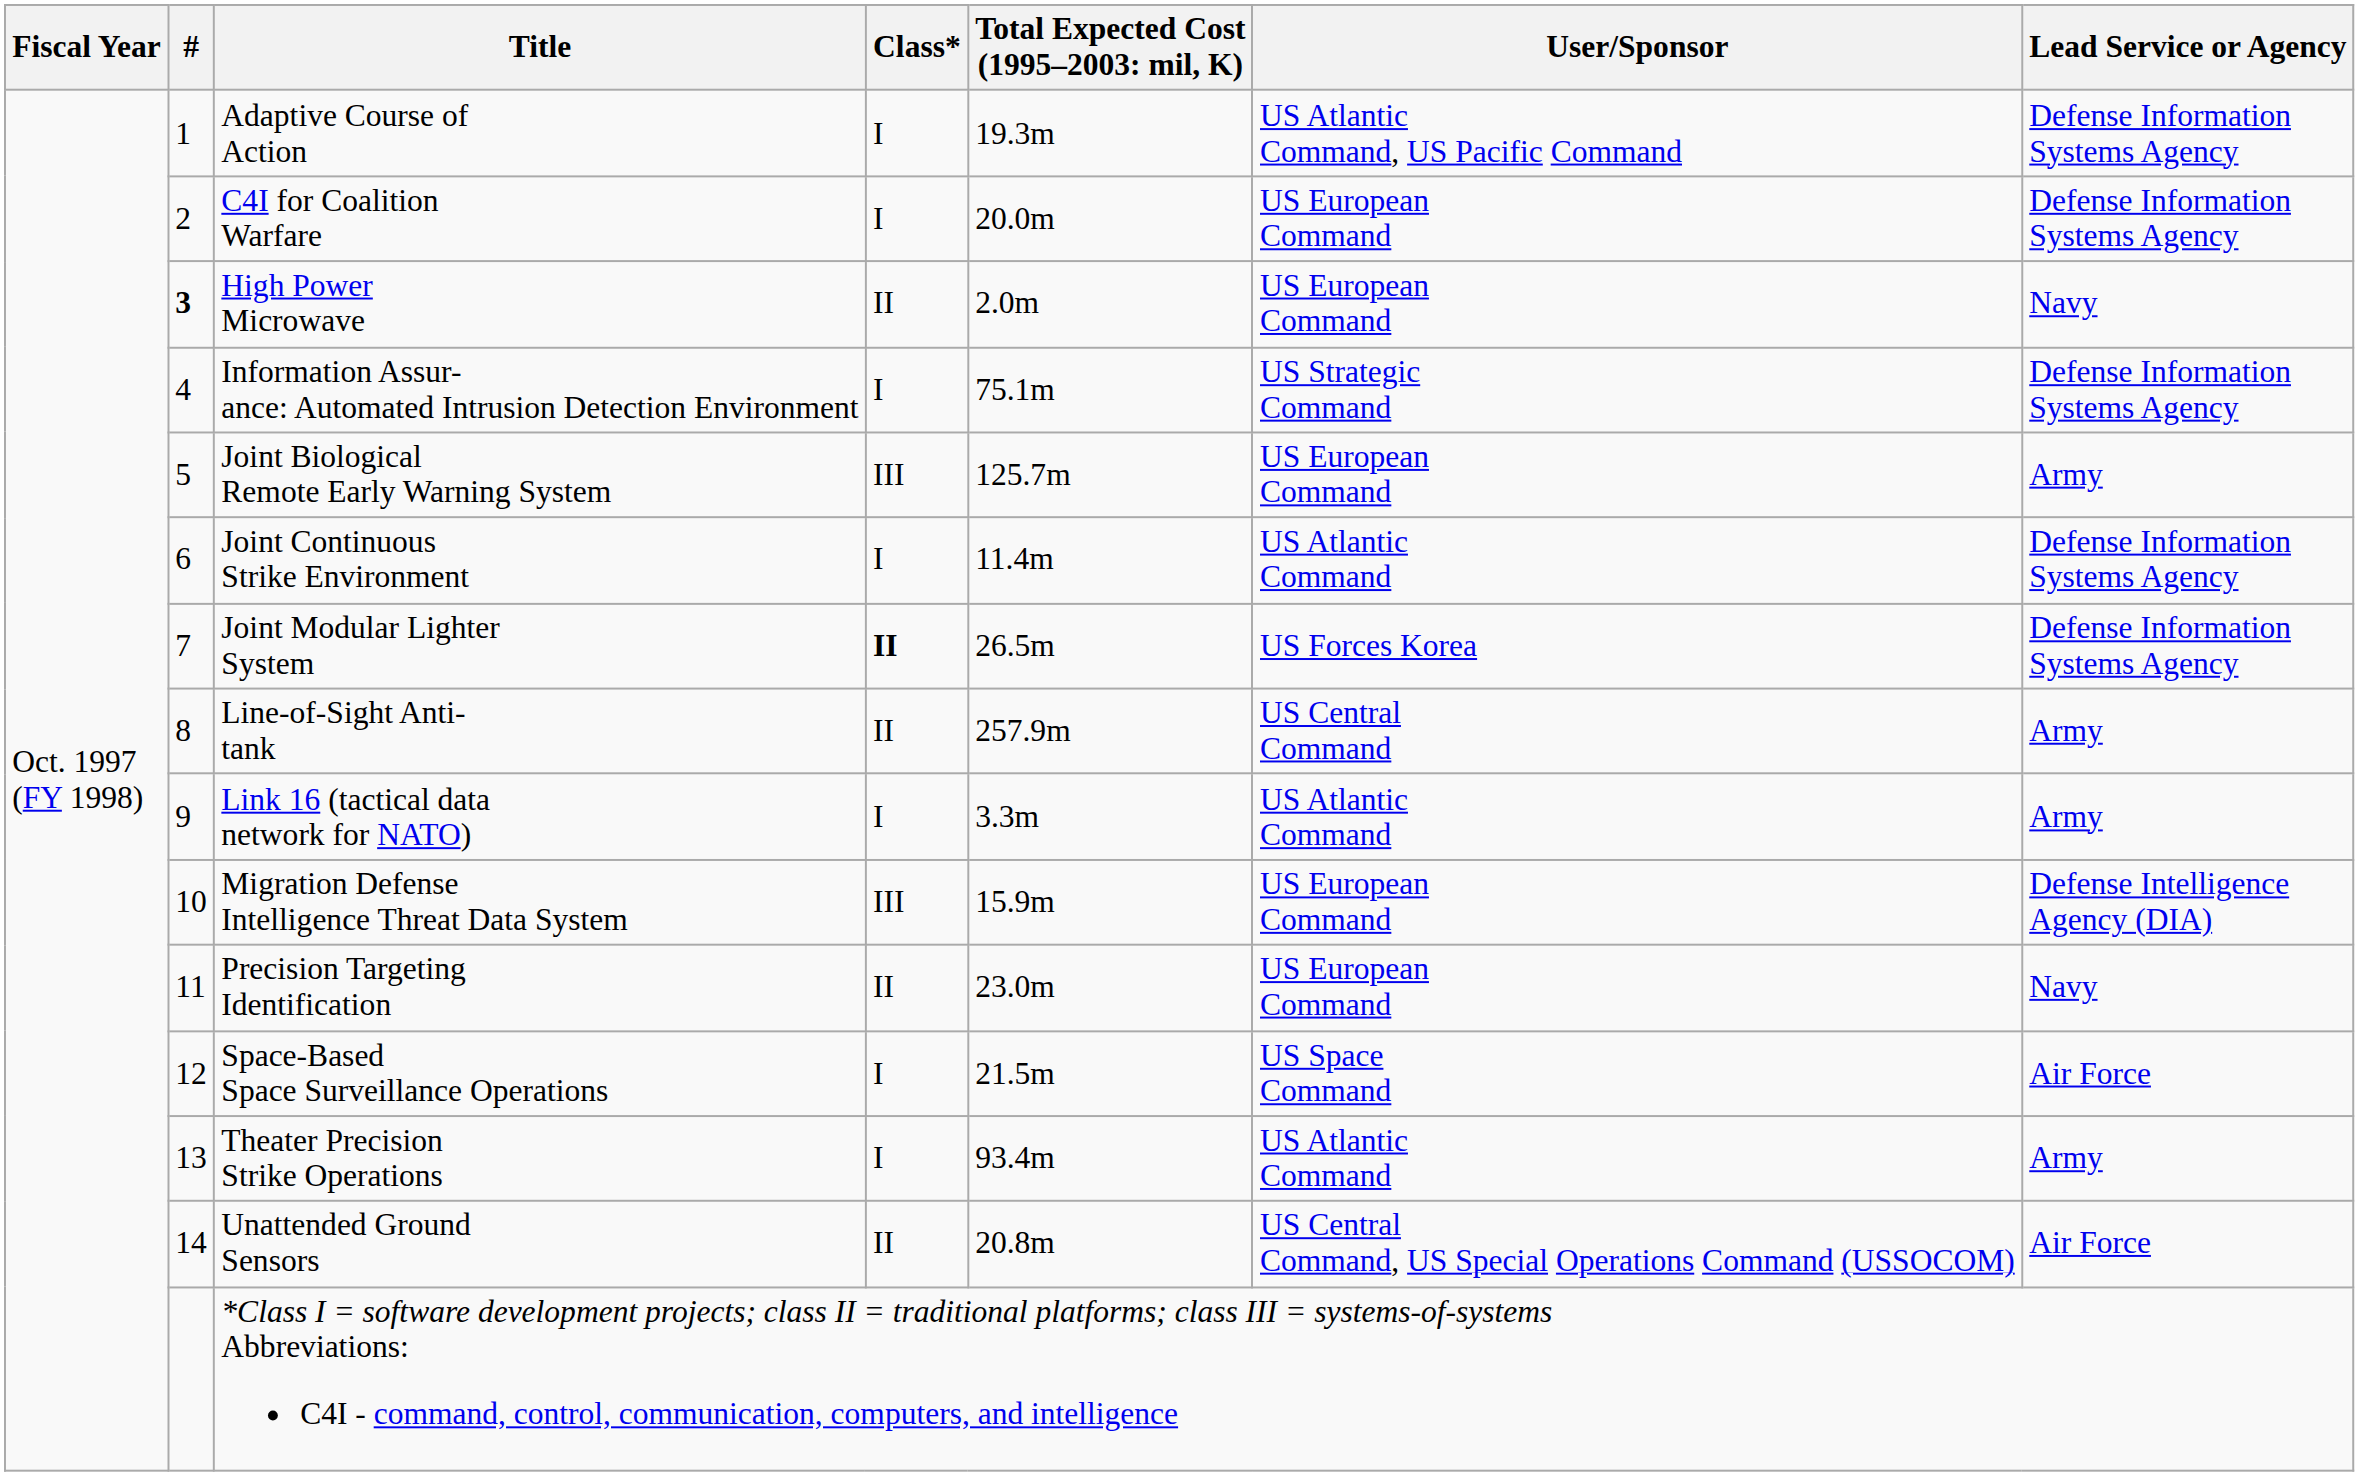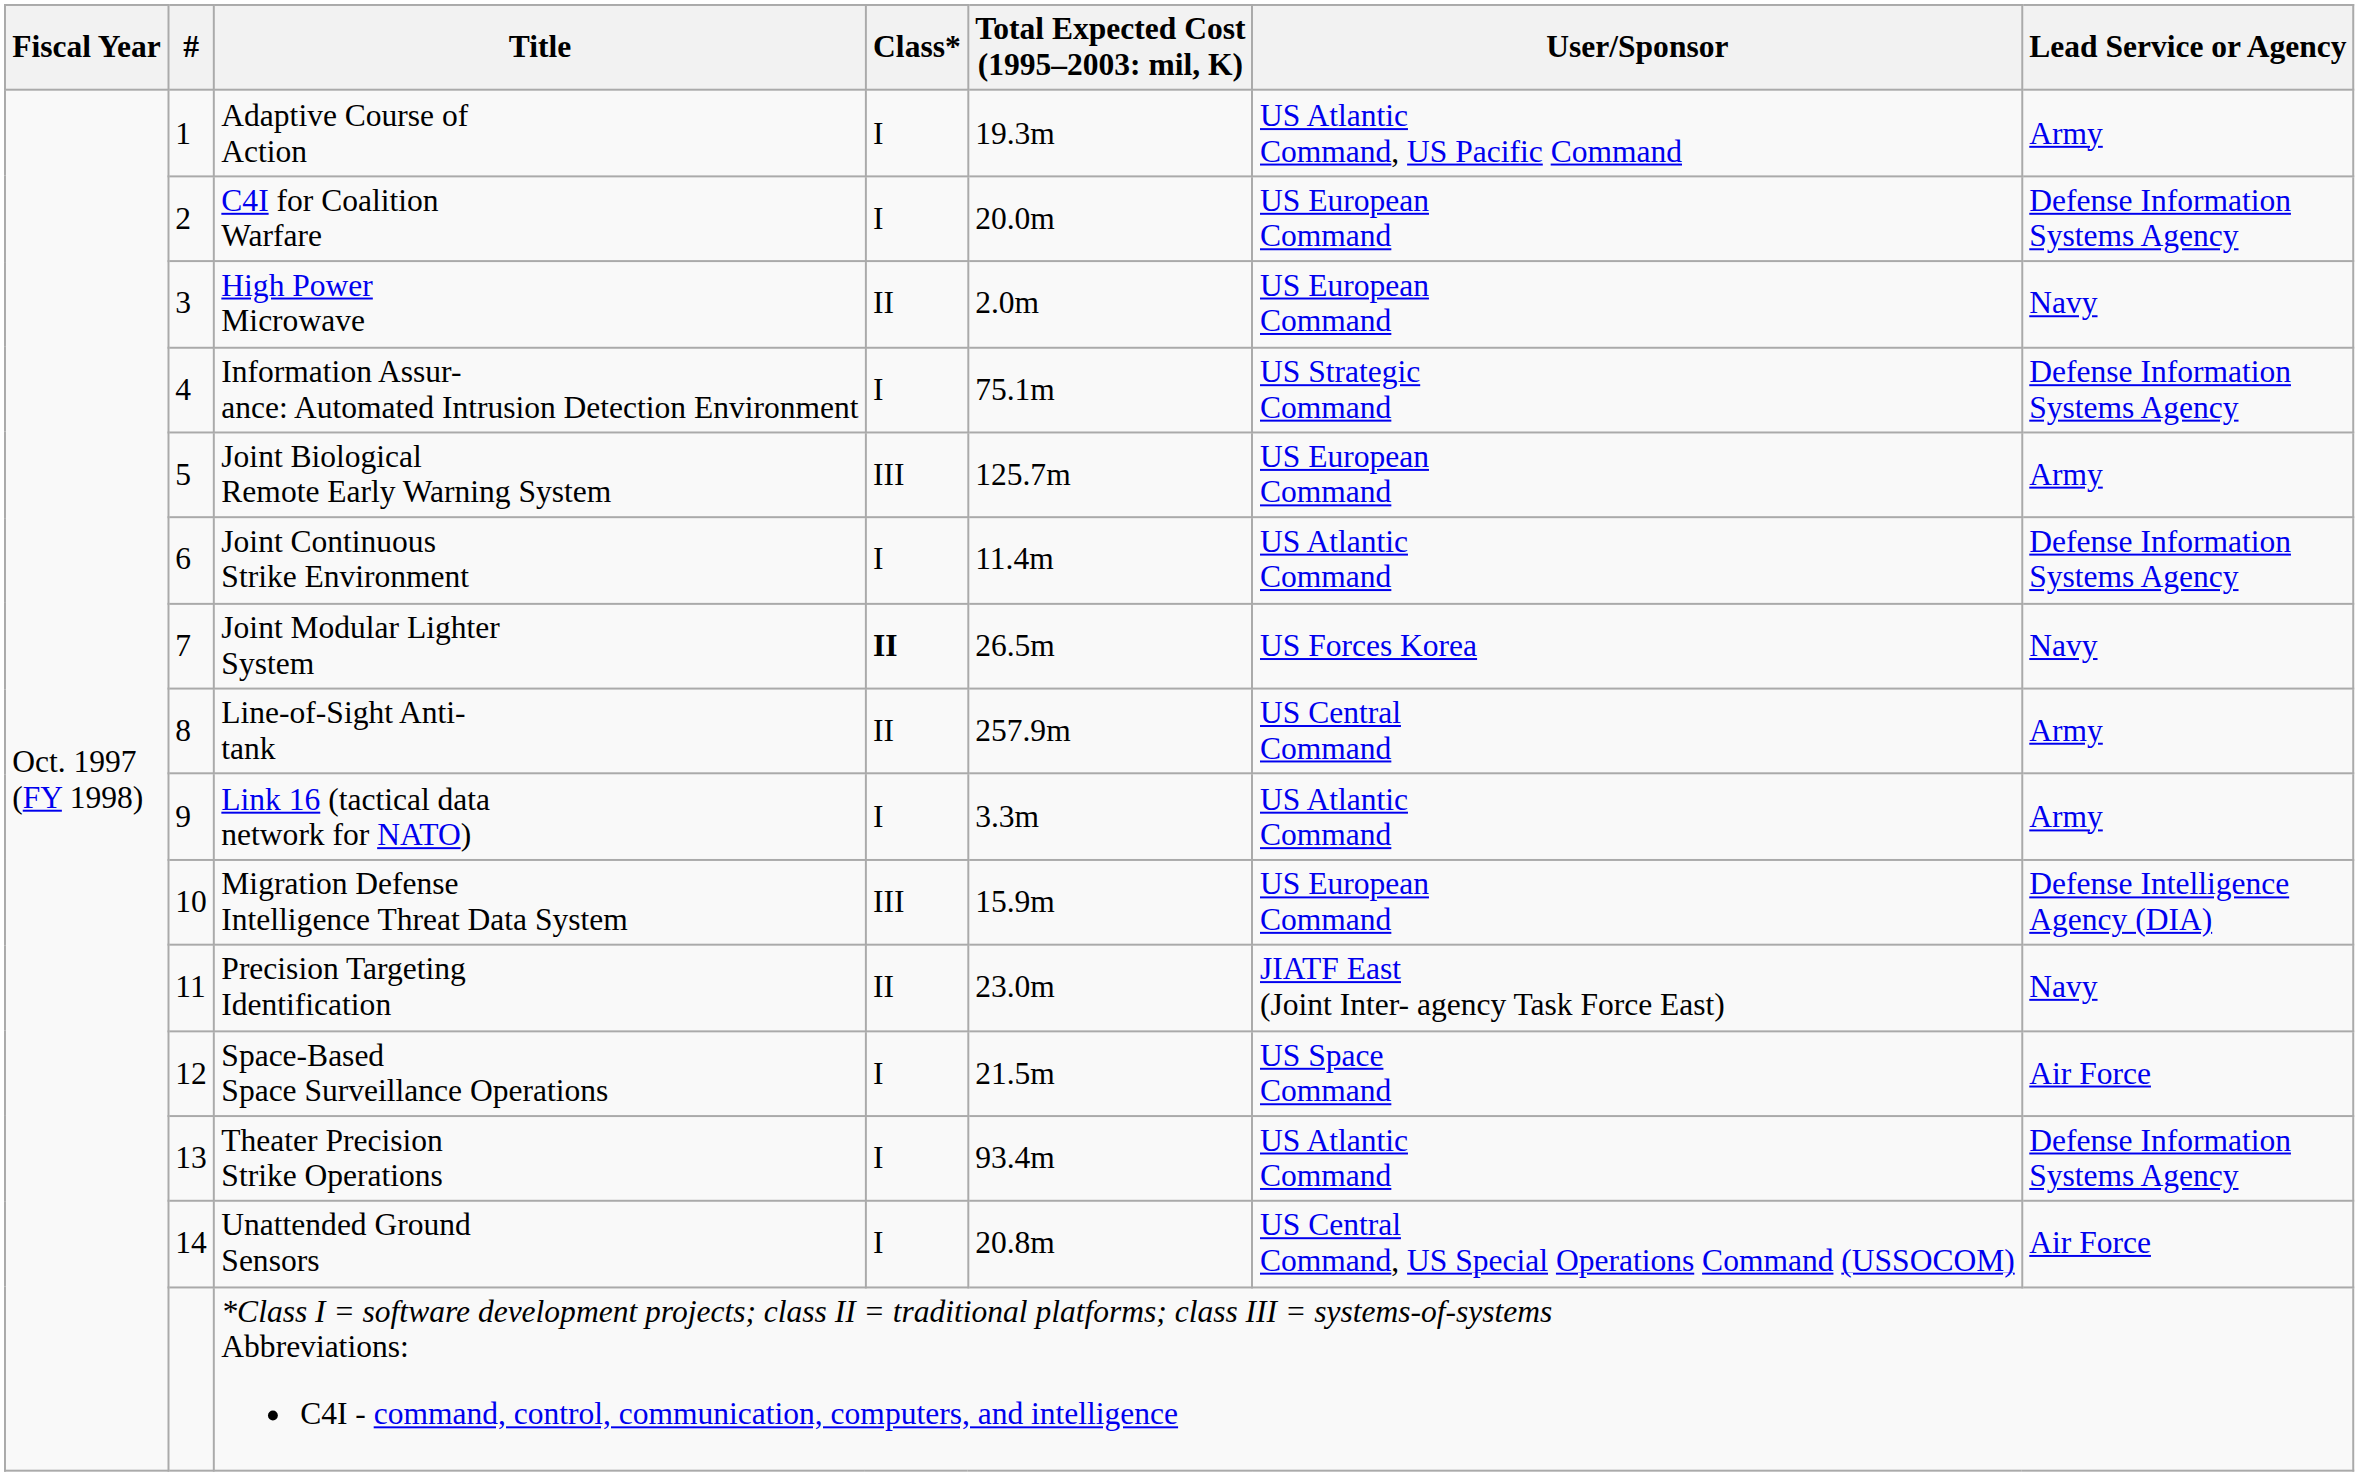(2160, 132) Defense Information Systems Agency -> (2066, 132) Army
(183, 303) bold -> (183, 303) normal
(2160, 645) Defense Information Systems Agency -> (2063, 645) Navy
(1344, 987) US European Command -> (1492, 987) JIATF East (Joint Inter- agency Task Force East)
(2066, 1158) Army -> (2160, 1158) Defense Information Systems Agency
(884, 1243) II -> (878, 1243) I
